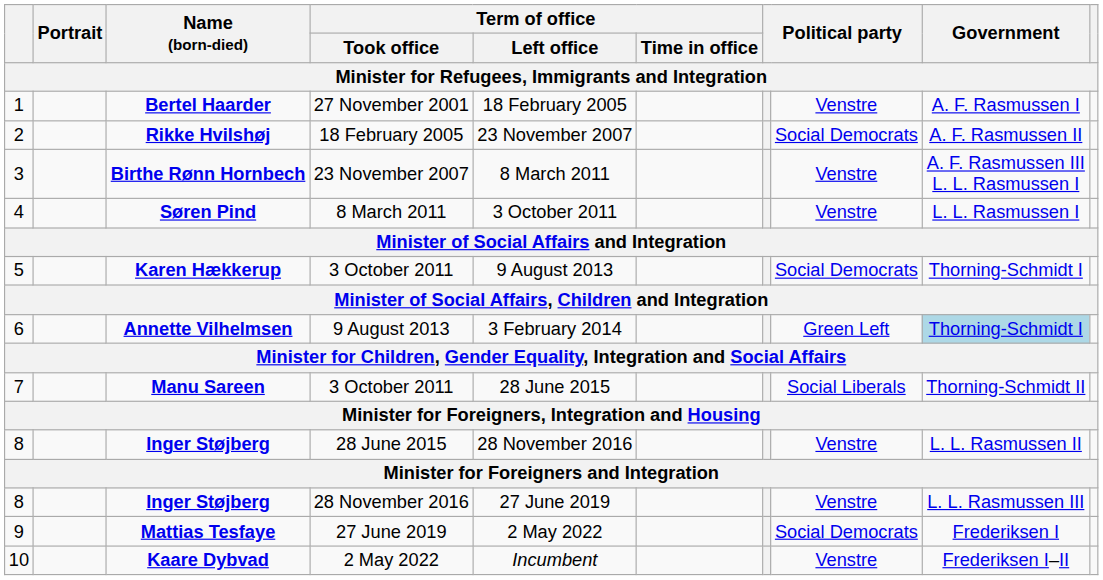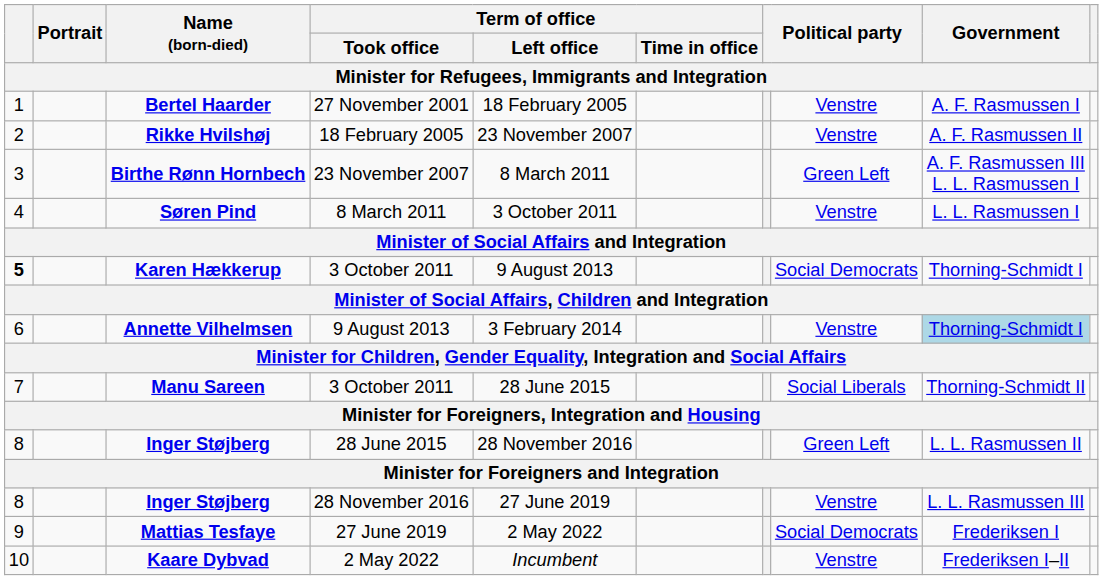(846, 134) Social Democrats -> (846, 134) Venstre
(846, 173) Venstre -> (846, 173) Green Left
(19, 270) normal -> (19, 270) bold
(846, 328) Green Left -> (846, 328) Venstre
(846, 444) Venstre -> (846, 444) Green Left
